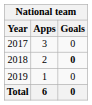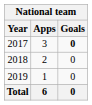(73, 44) normal -> (73, 44) bold
(73, 60) bold -> (73, 60) normal
